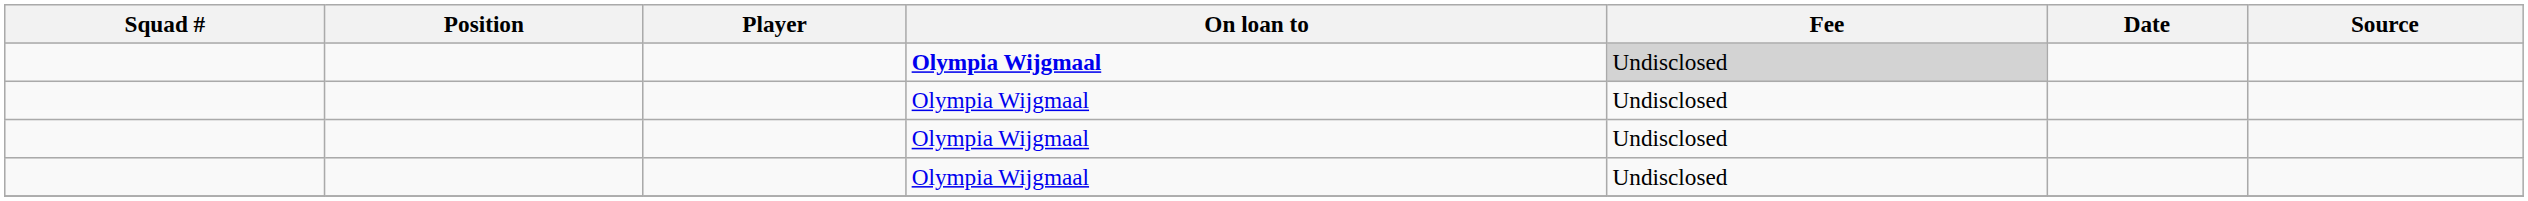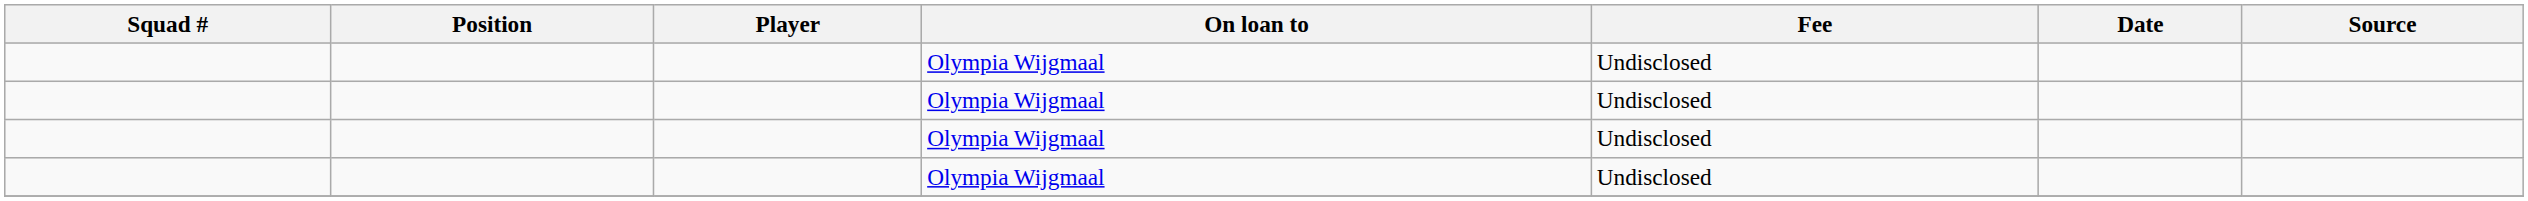(1006, 62) bold -> (1016, 62) normal
(1670, 62) lightgrey background -> (1654, 62) no background
